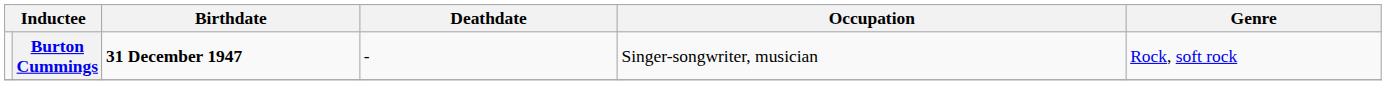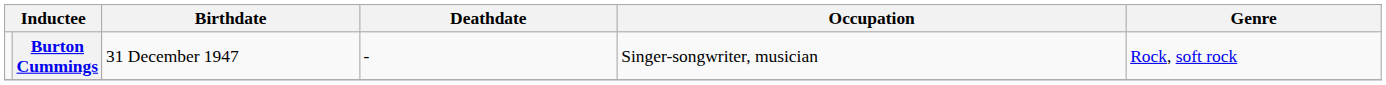(174, 55) bold -> (172, 55) normal
